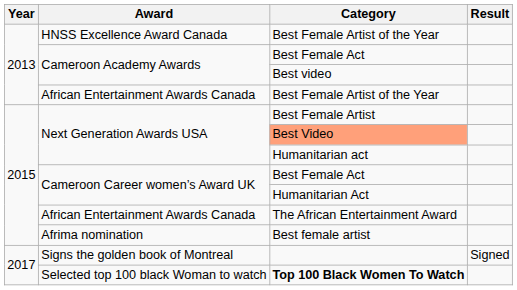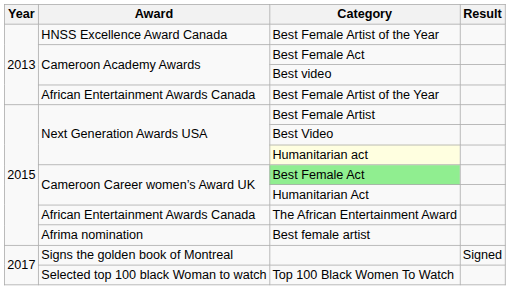(303, 134) lightsalmon background -> (303, 134) no background
(320, 154) no background -> (320, 154) lightyellow background
(318, 174) no background -> (318, 174) lightgreen background
(368, 275) bold -> (363, 275) normal
